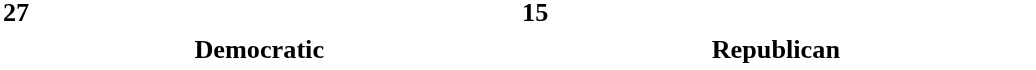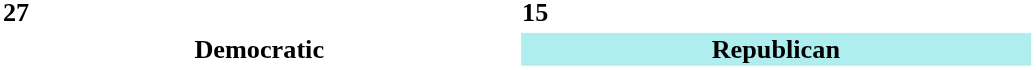(776, 48) no background -> (776, 48) paleturquoise background
